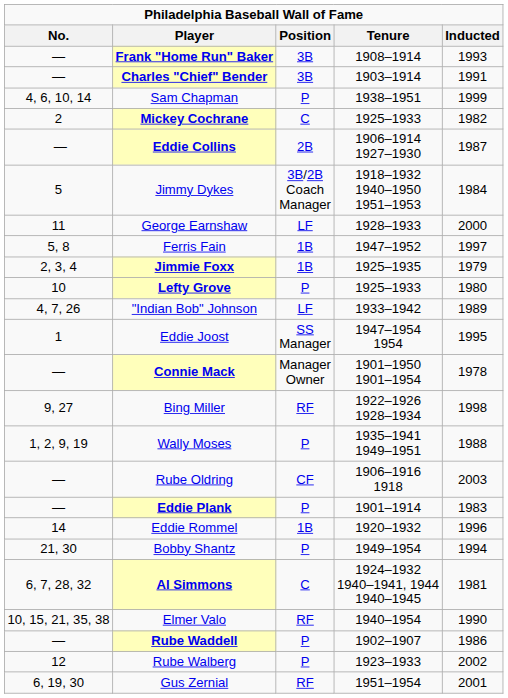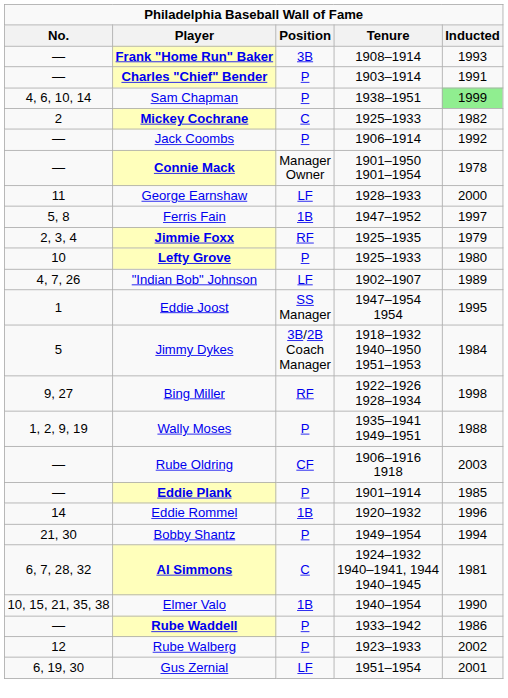(305, 77) 3B -> (305, 77) P
(473, 98) no background -> (473, 98) lightgreen background
- row: (194, 147)
+ row: (194, 139)
rows swapped: (194, 190) <-> (194, 372)
(305, 267) 1B -> (305, 237) RF
(388, 308) 1933–1942 -> (388, 279) 1902–1907
(473, 507) 1983 -> (473, 492) 1985
(305, 620) RF -> (305, 605) 1B
(388, 641) 1902–1907 -> (388, 626) 1933–1942
(305, 682) RF -> (305, 667) LF
